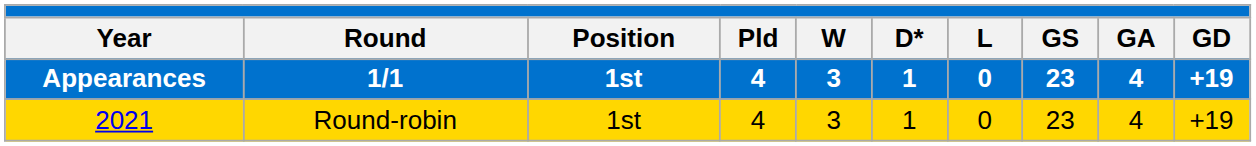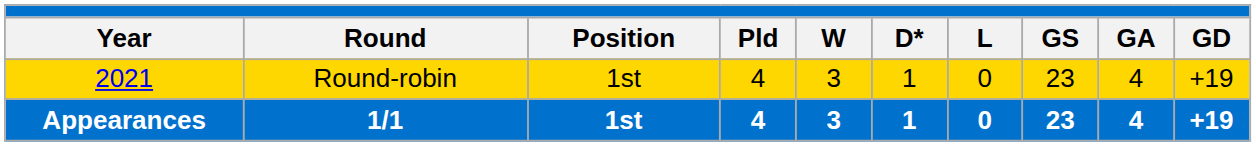rows swapped: (124, 120) <-> (124, 79)
